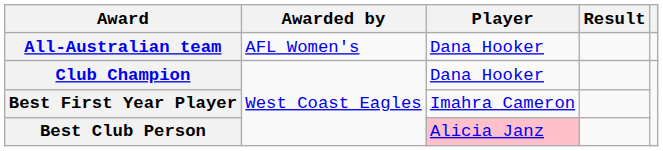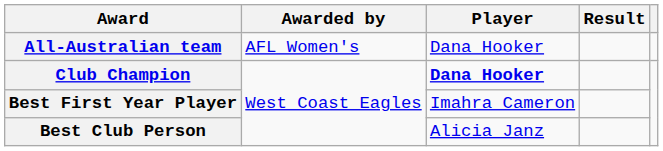(487, 75) normal -> (487, 75) bold
(487, 131) pink background -> (487, 131) no background
